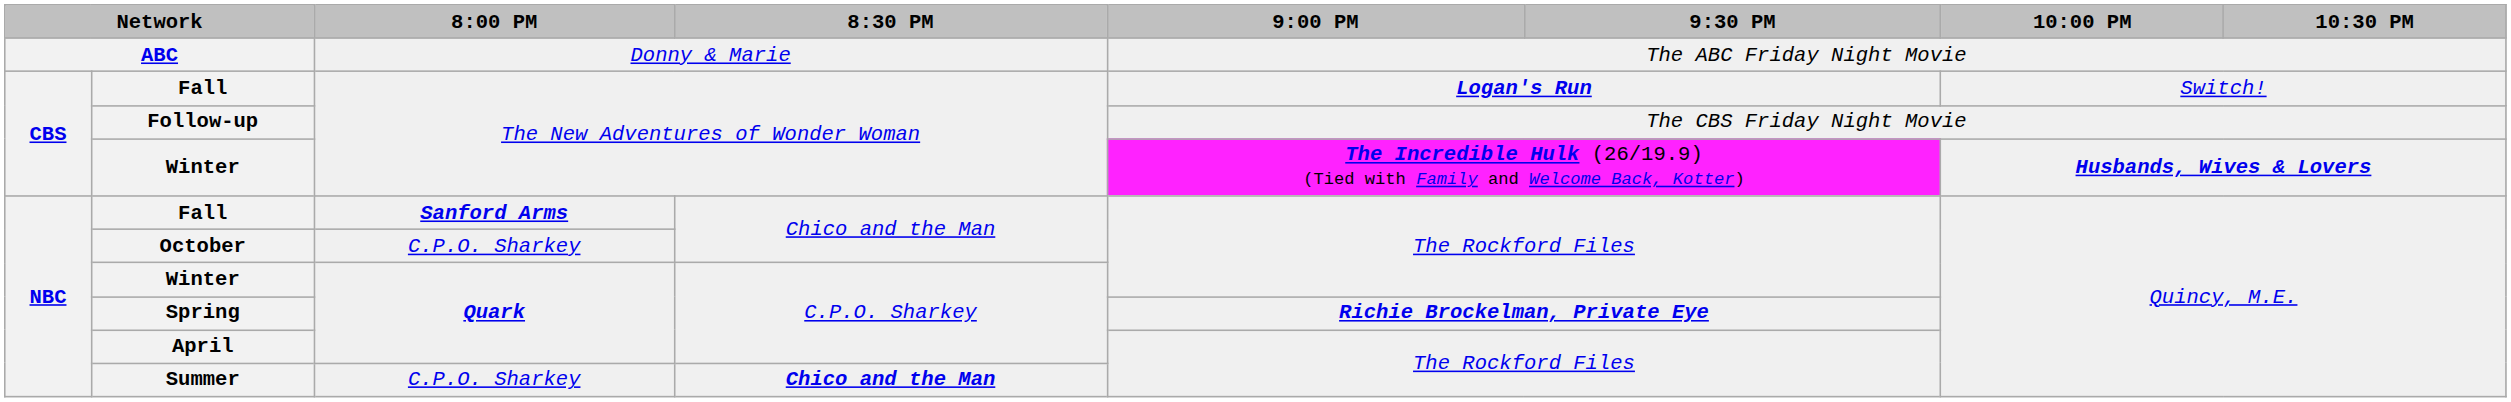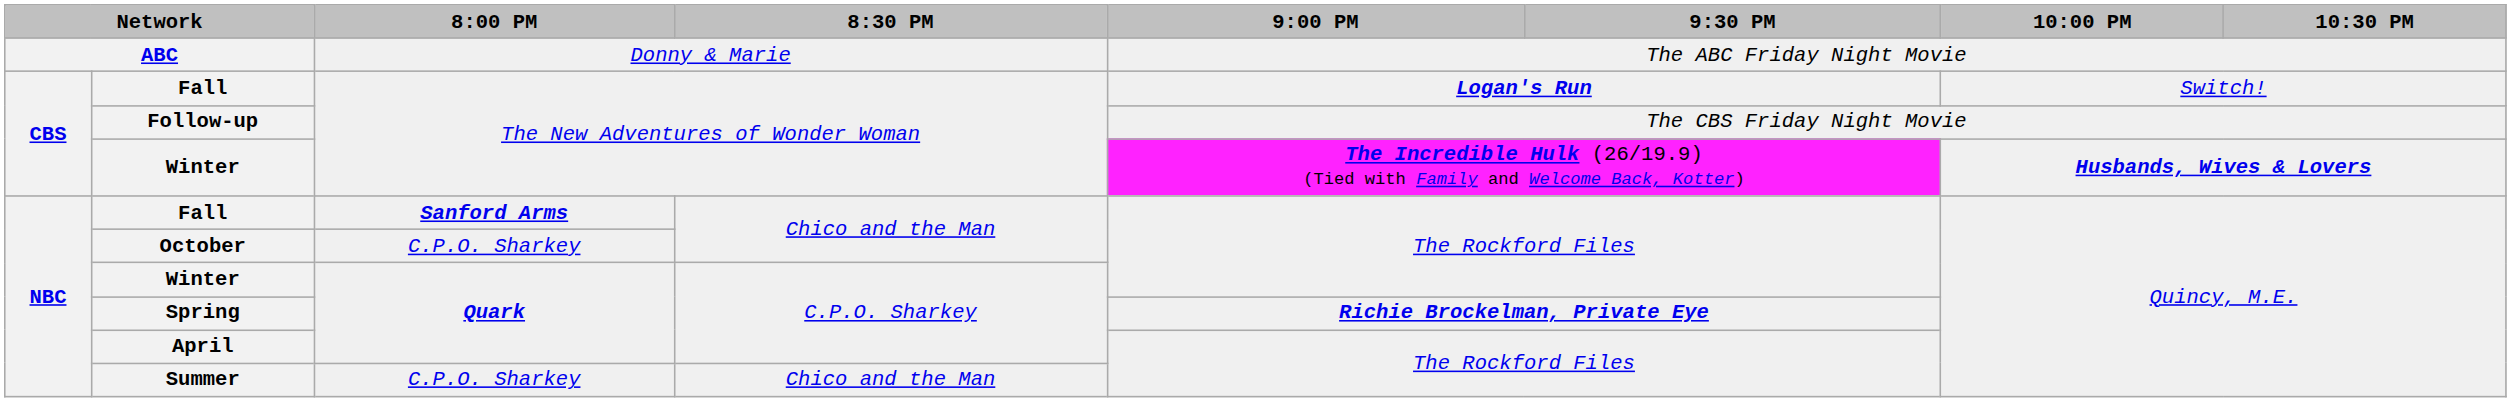(891, 380) bold -> (891, 380) normal
